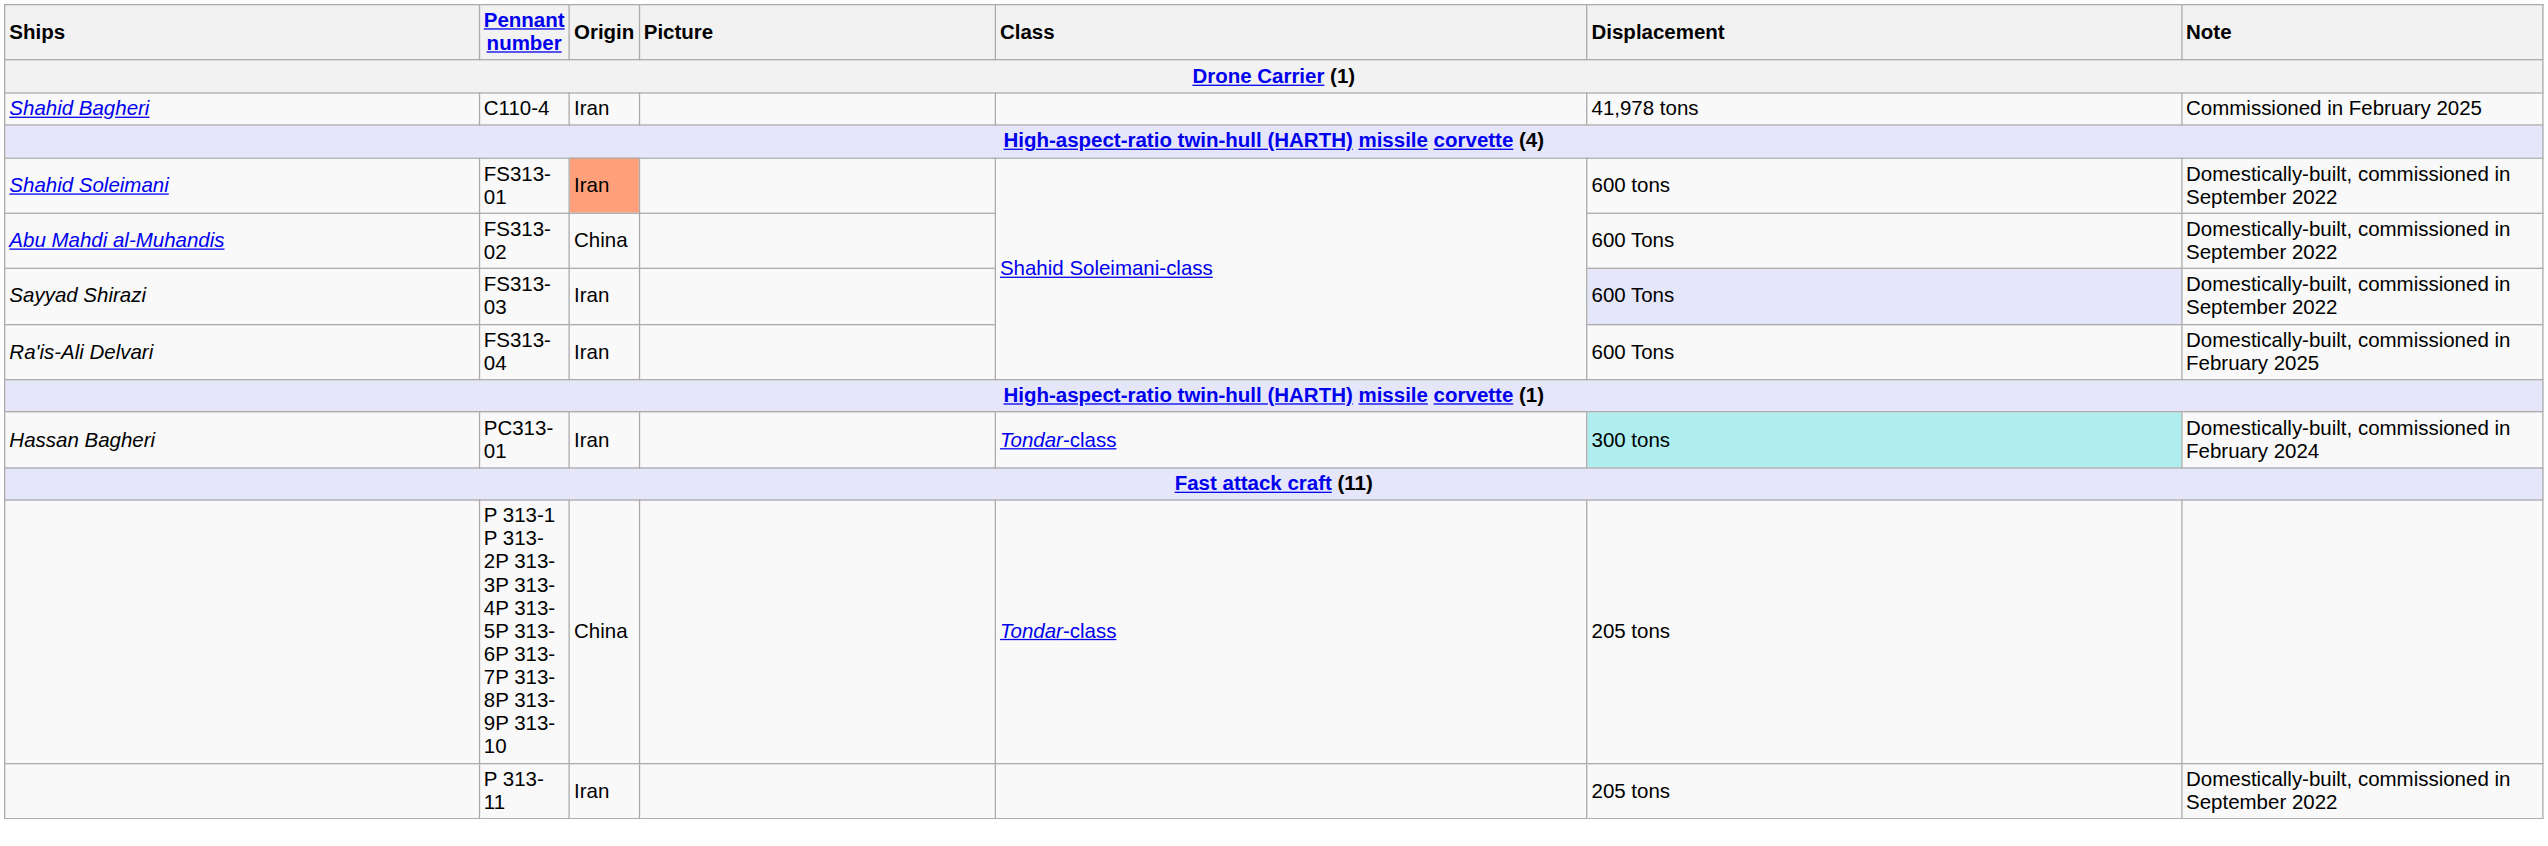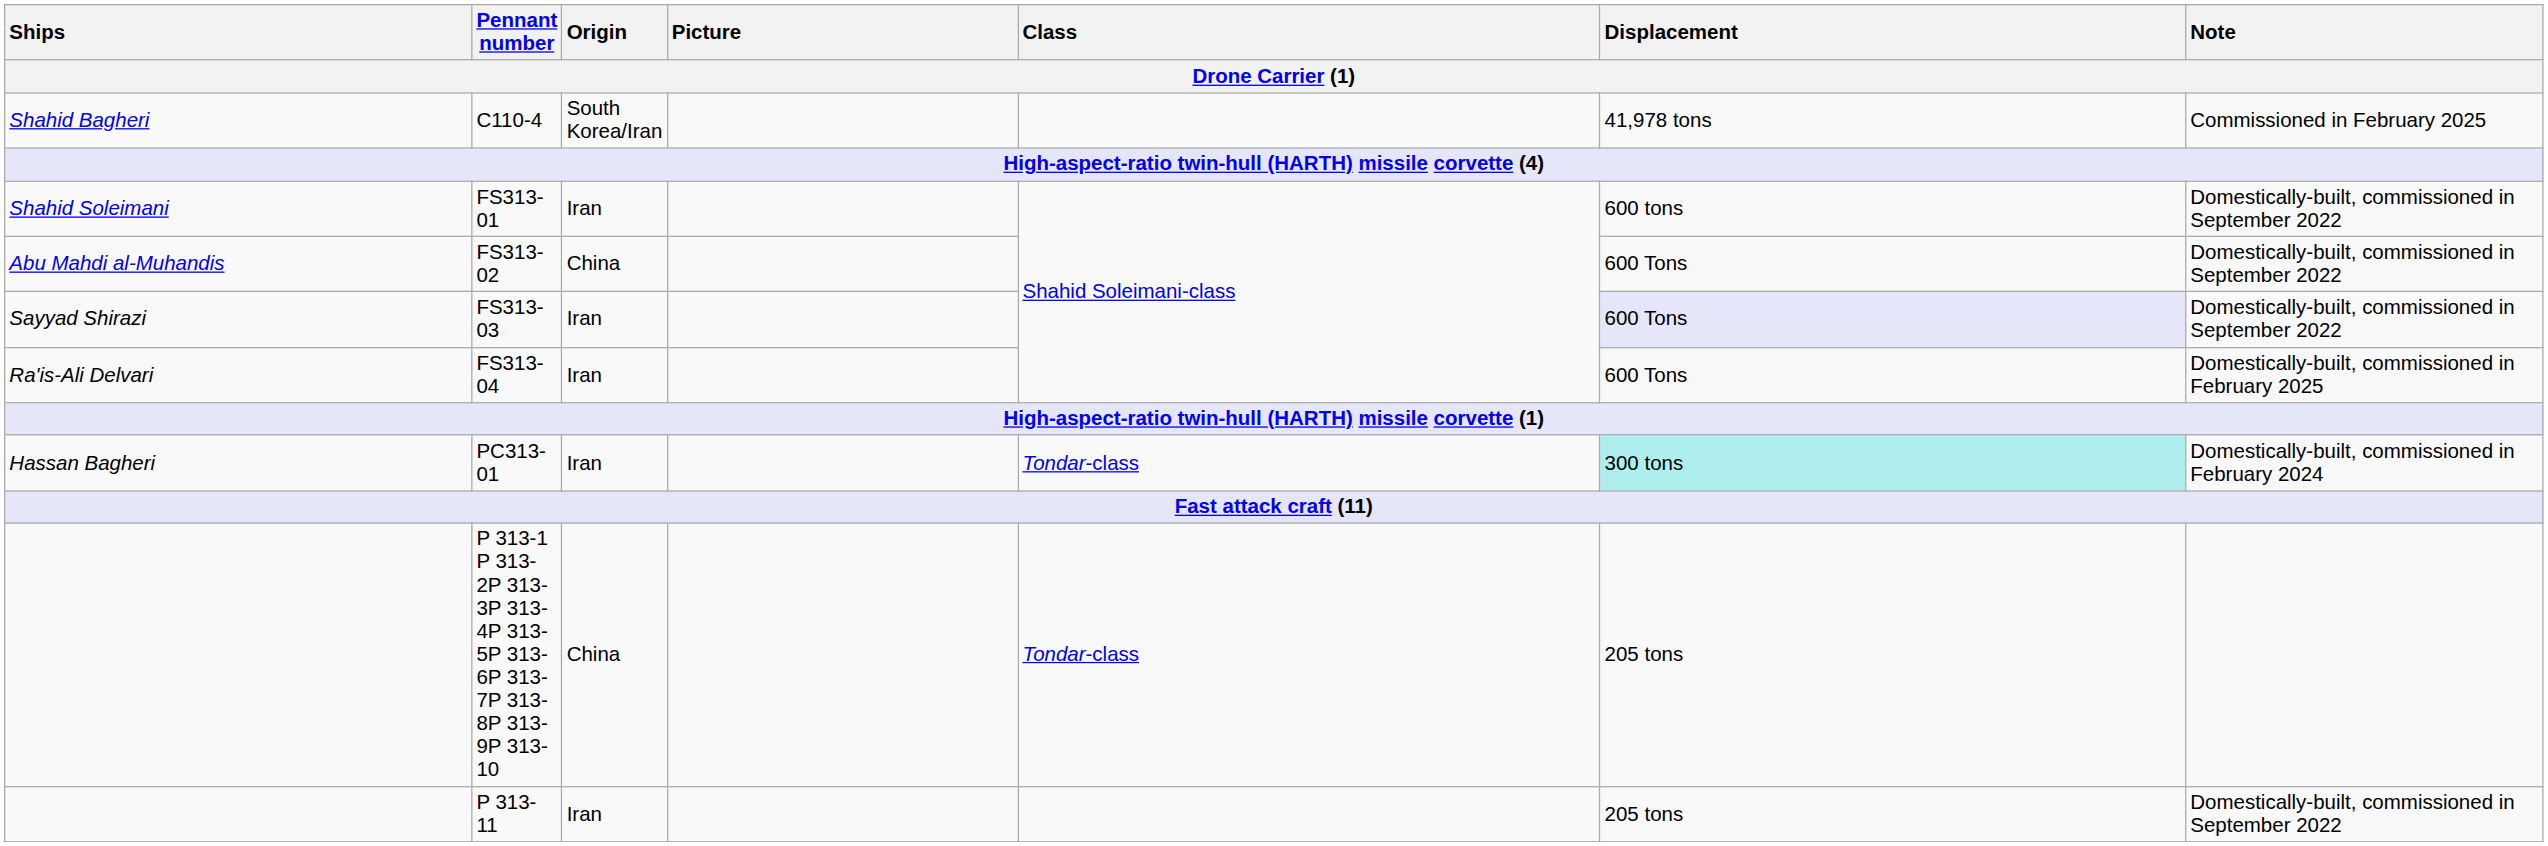(592, 108) Iran -> (614, 120) South Korea/Iran
(592, 185) lightsalmon background -> (584, 208) no background
